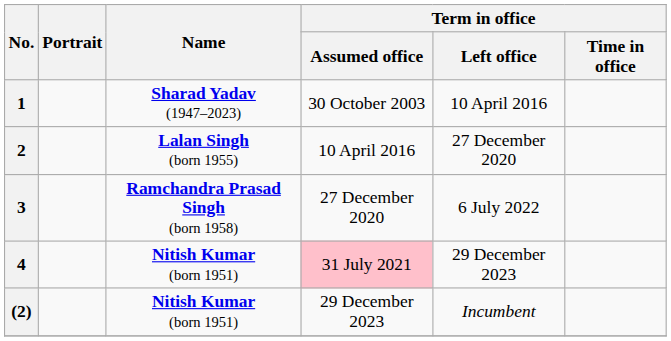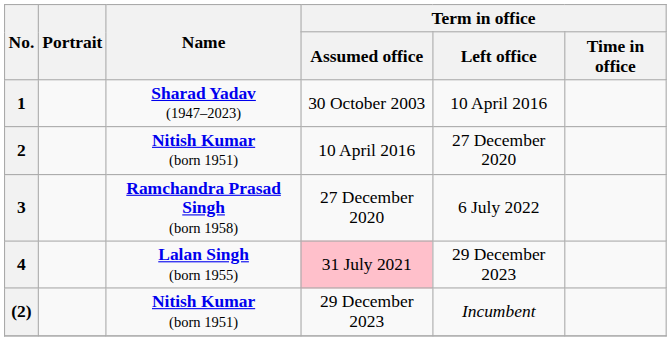(204, 150) Lalan Singh (born 1955) -> (204, 150) Nitish Kumar (born 1951)
(204, 264) Nitish Kumar (born 1951) -> (204, 264) Lalan Singh (born 1955)
